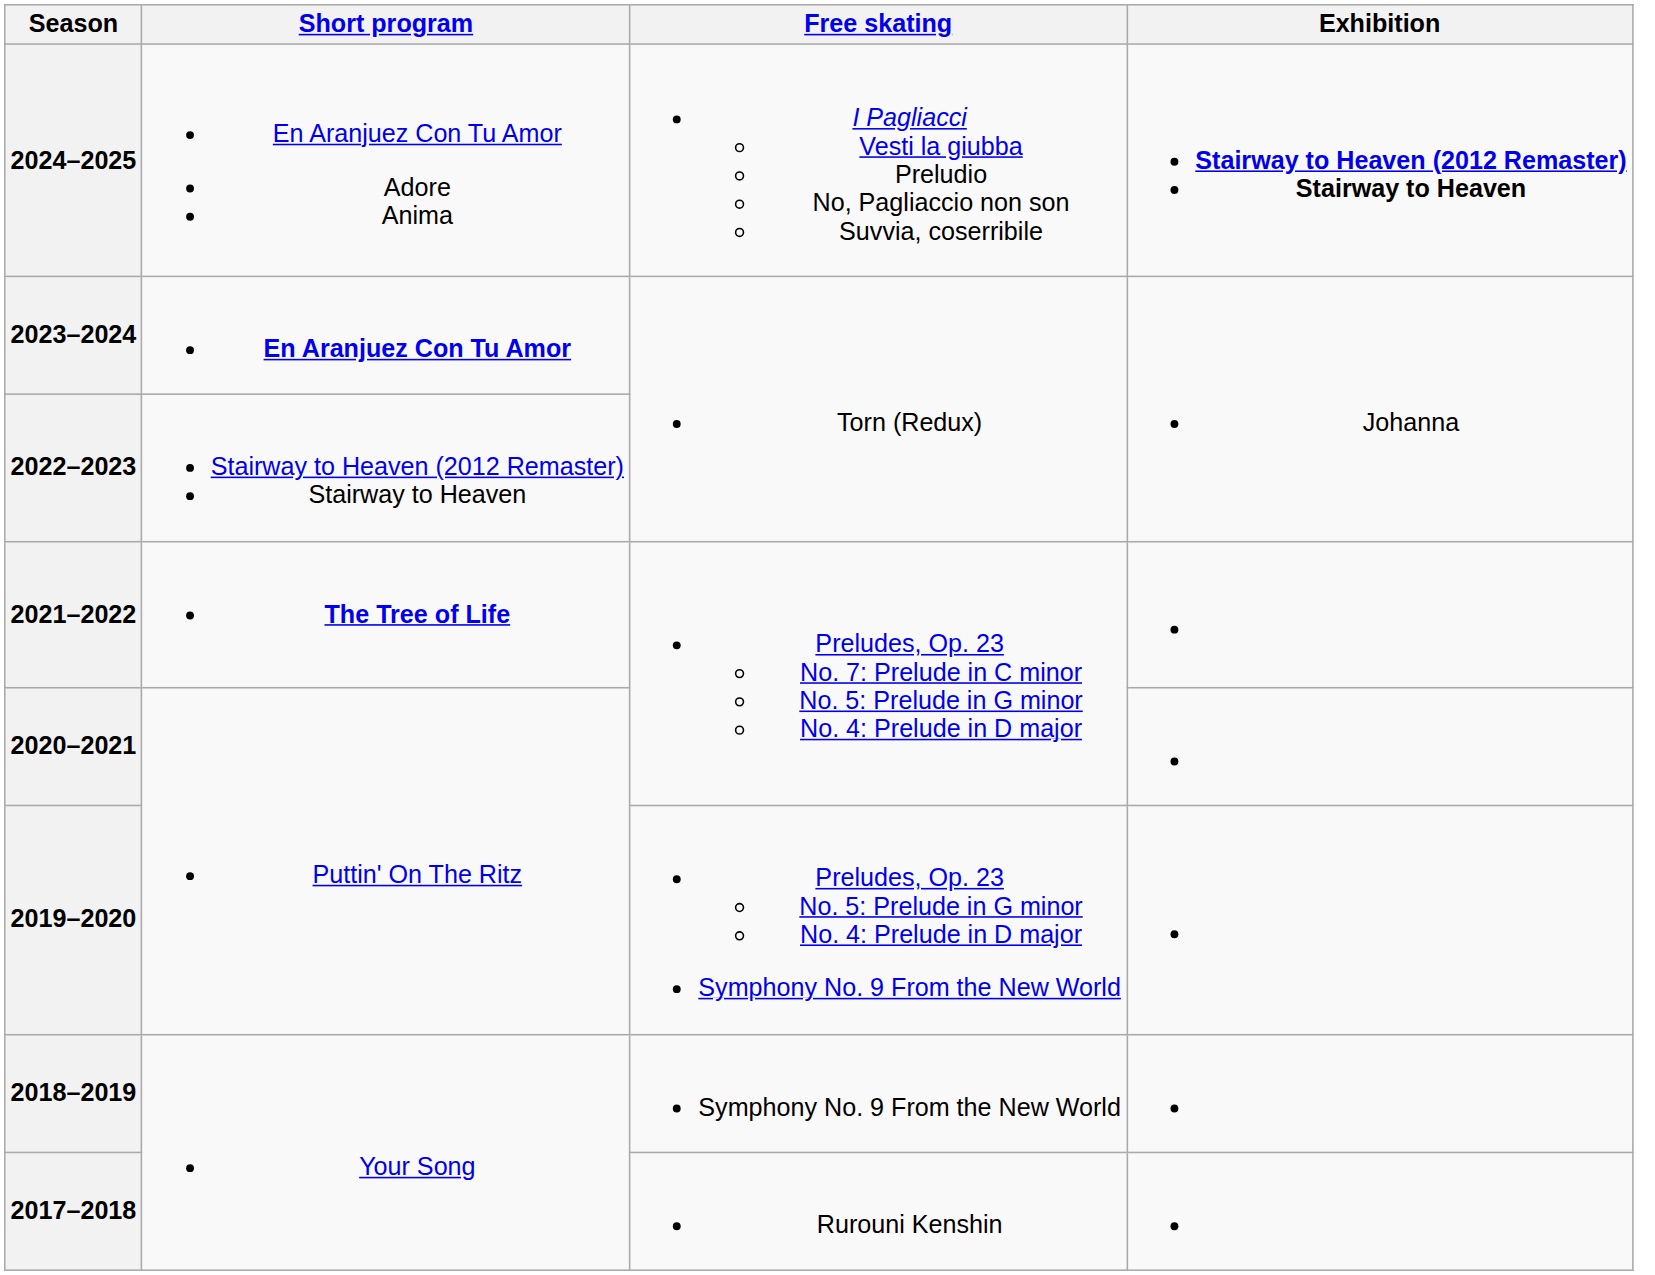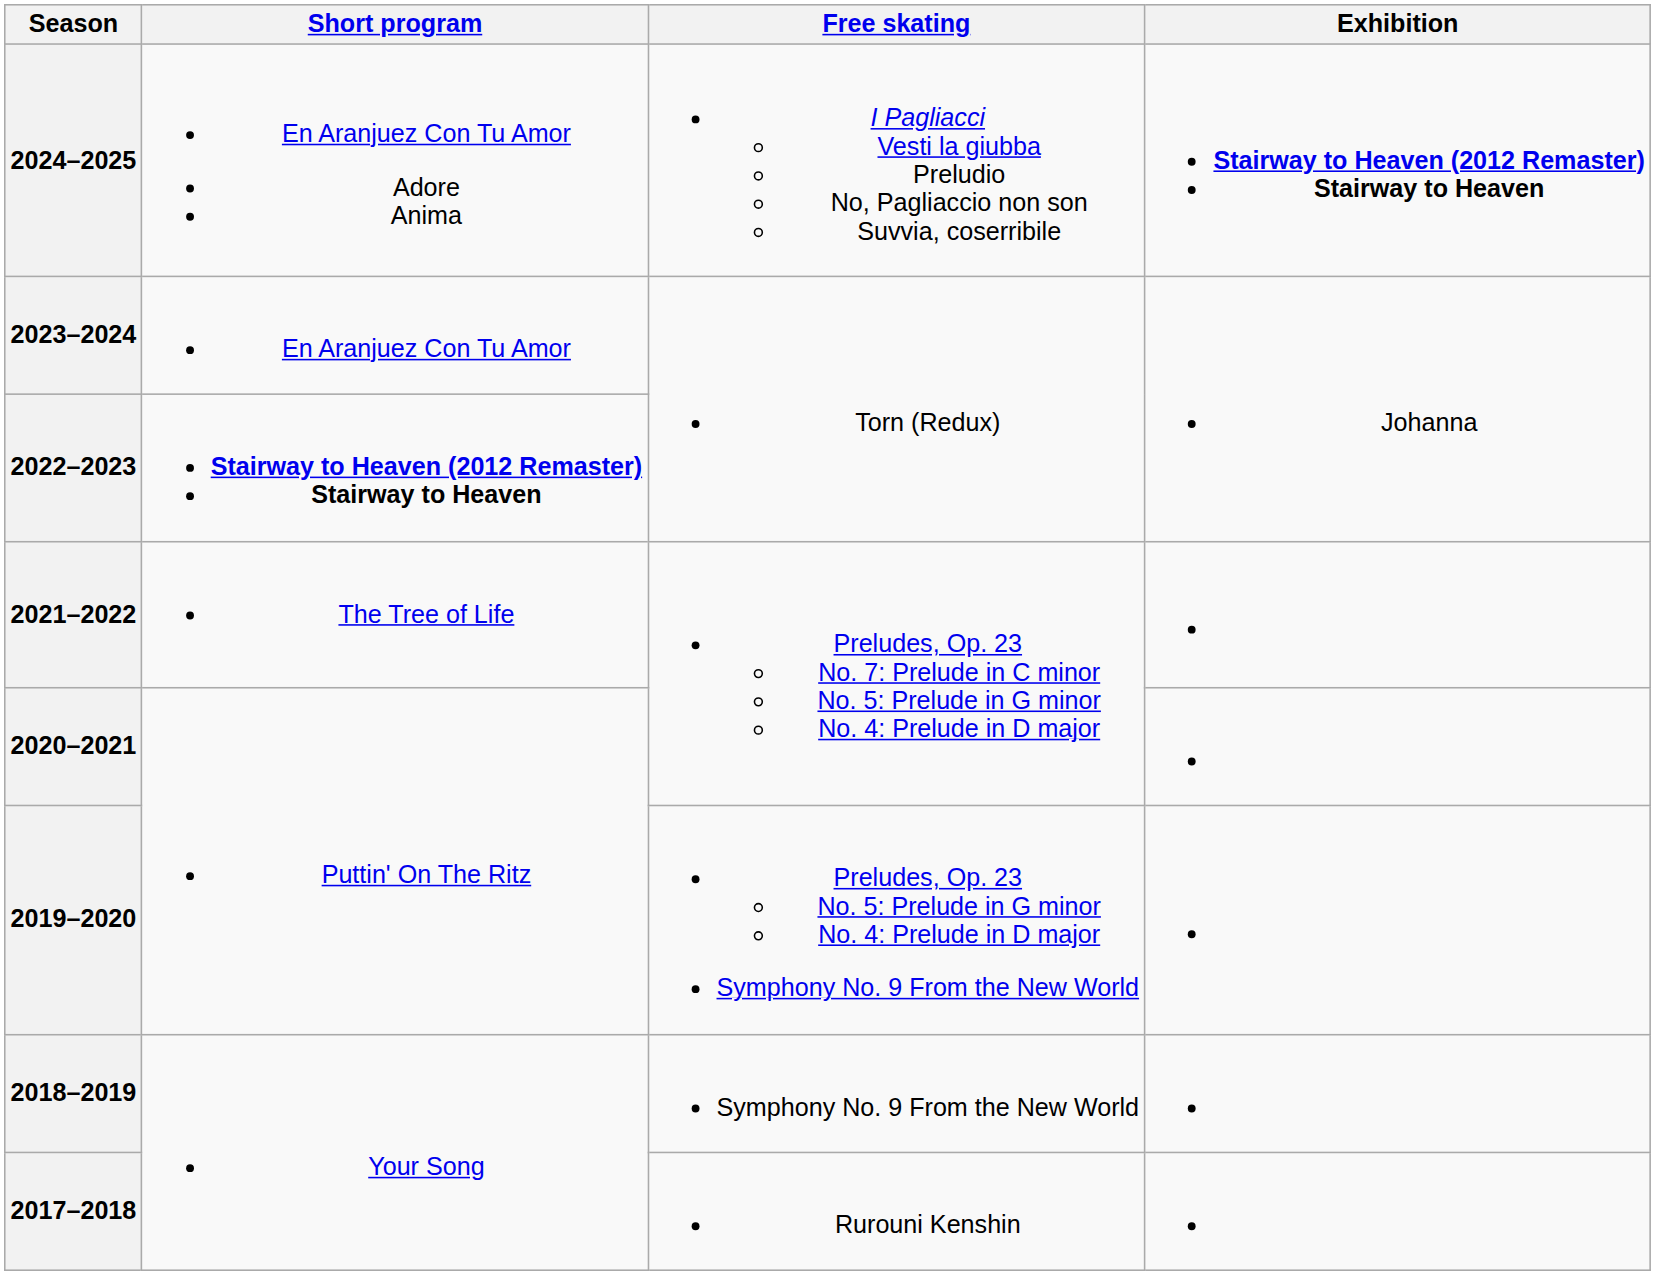(386, 349) bold -> (395, 349) normal
(386, 482) normal -> (395, 482) bold
(386, 628) bold -> (395, 628) normal
